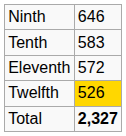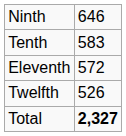(91, 93) gold background -> (91, 93) no background
